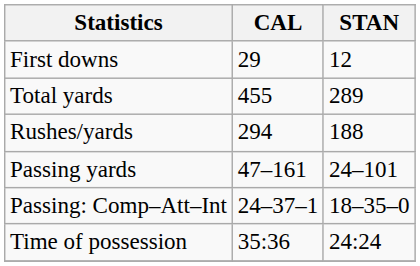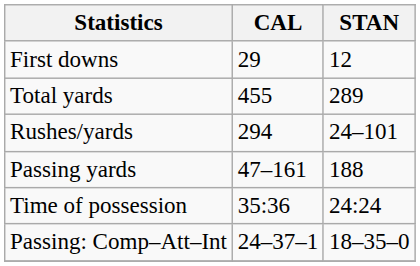(346, 132) 188 -> (363, 132) 24–101
(363, 168) 24–101 -> (346, 168) 188
rows swapped: (119, 205) <-> (99, 242)
